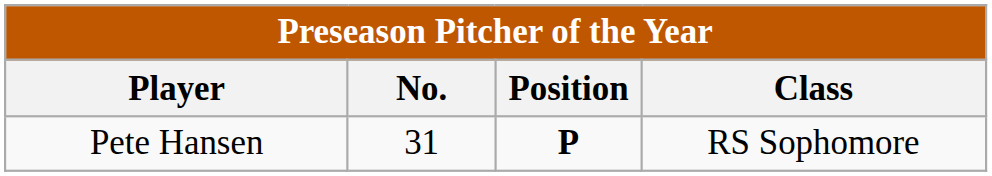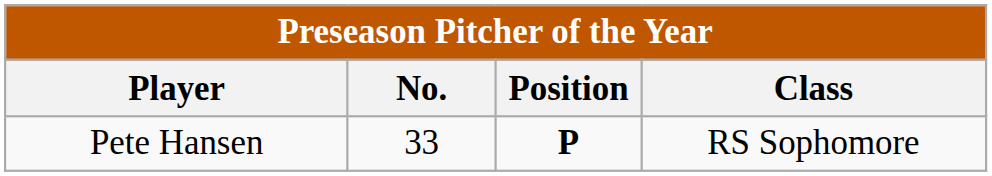(422, 142) 31 -> (422, 142) 33
